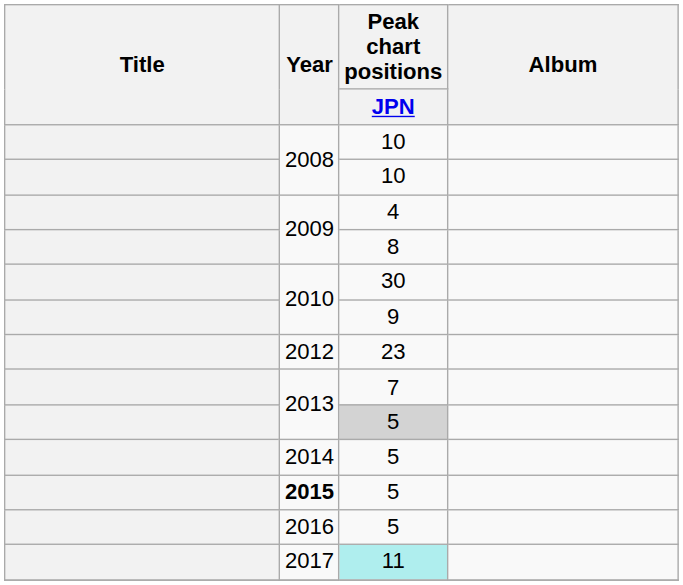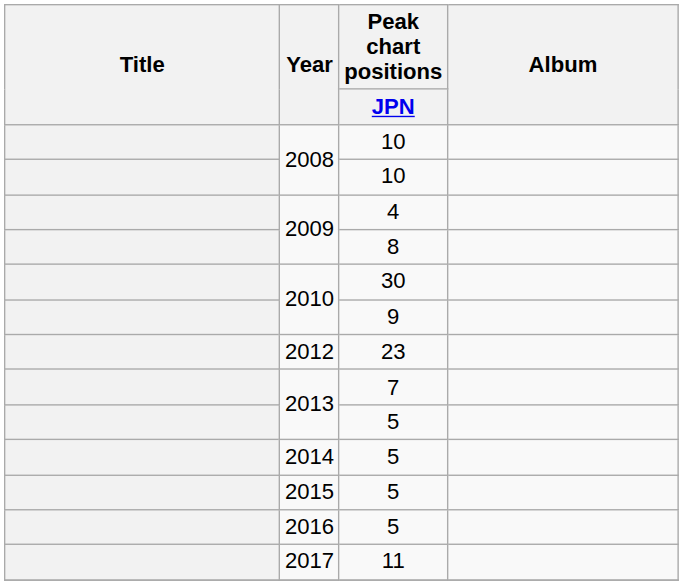(393, 421) lightgrey background -> (393, 421) no background
(309, 491) bold -> (309, 491) normal
(393, 561) paleturquoise background -> (393, 561) no background
